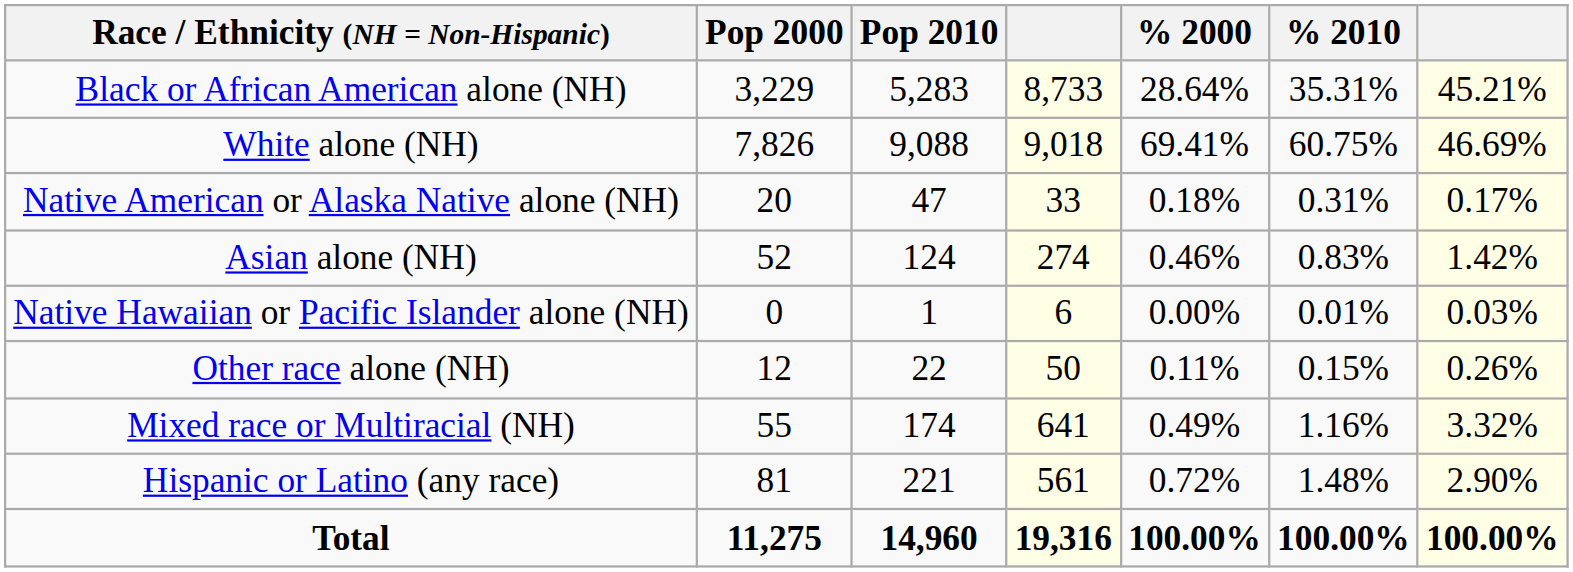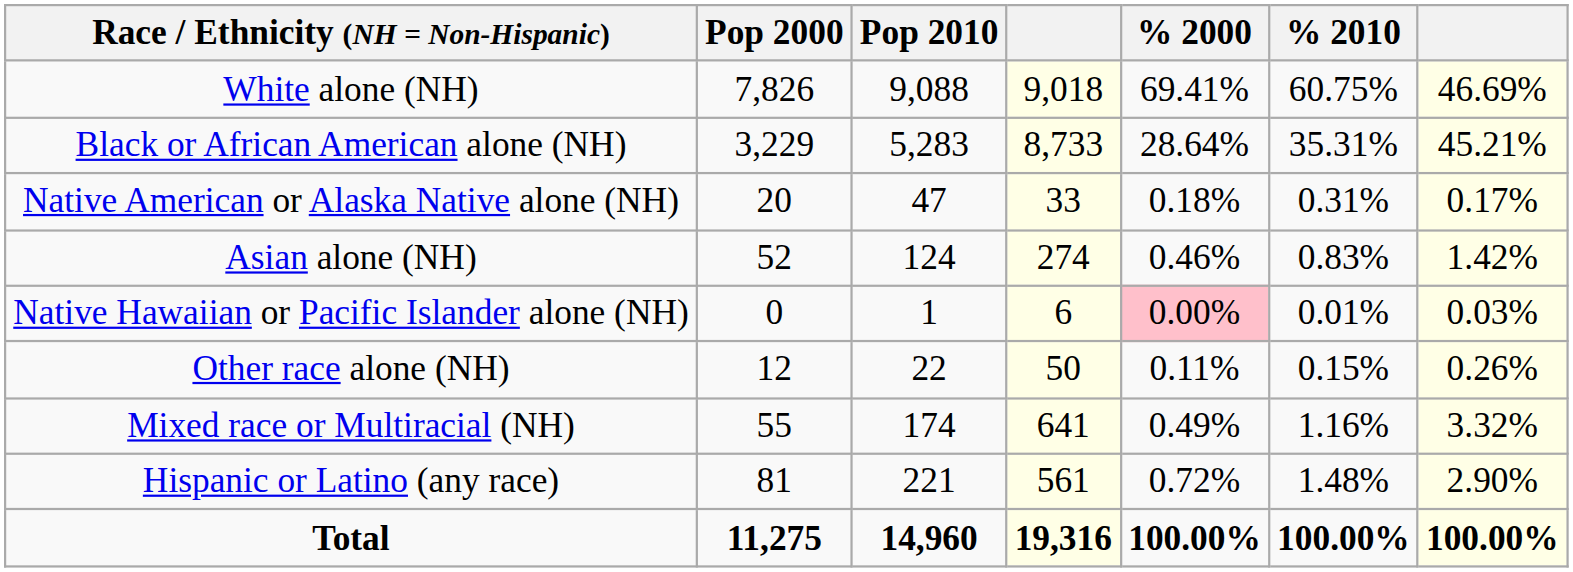rows swapped: (351, 144) <-> (351, 88)
(1194, 312) no background -> (1194, 312) pink background
